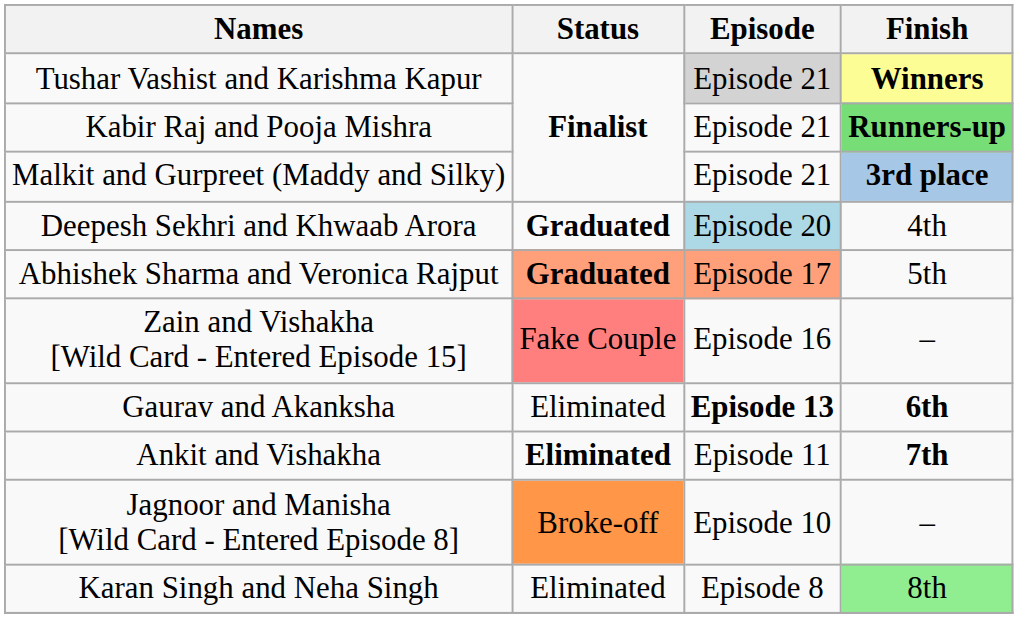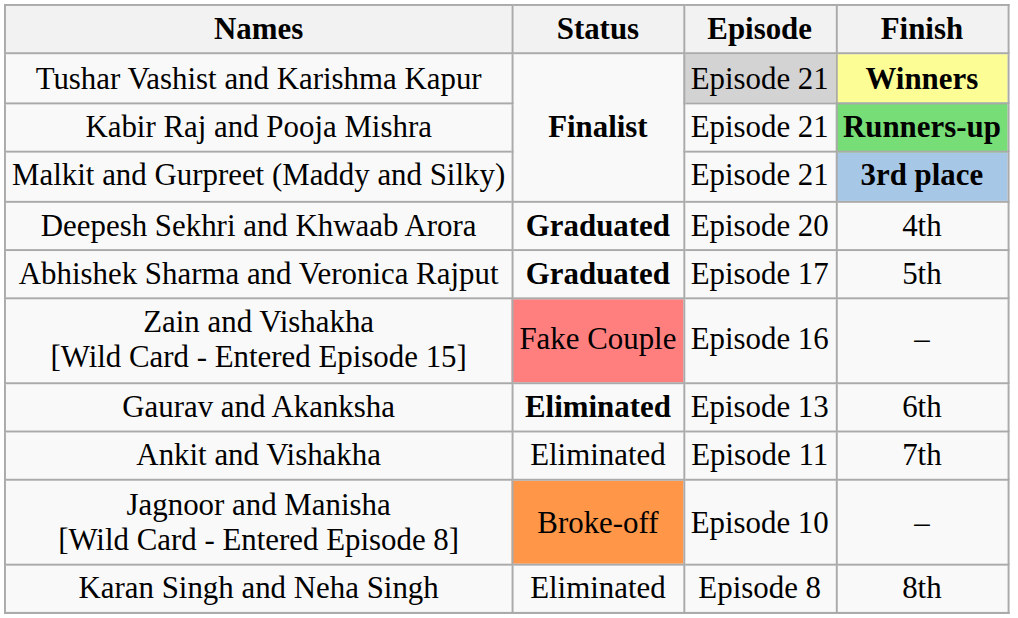(762, 224) lightblue background -> (760, 224) no background
(598, 273) lightsalmon background -> (598, 273) no background
(762, 273) lightsalmon background -> (760, 273) no background
(598, 406) normal -> (598, 406) bold
(762, 406) bold -> (760, 406) normal
(927, 406) bold -> (922, 406) normal
(598, 455) bold -> (598, 455) normal
(927, 455) bold -> (922, 455) normal
(927, 588) lightgreen background -> (922, 588) no background
